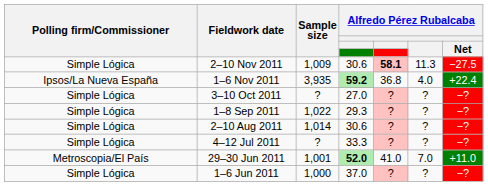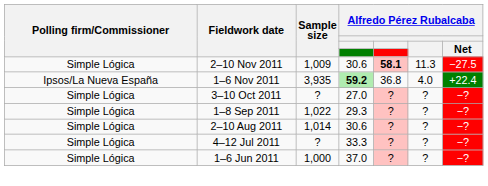- row: (246, 158)
